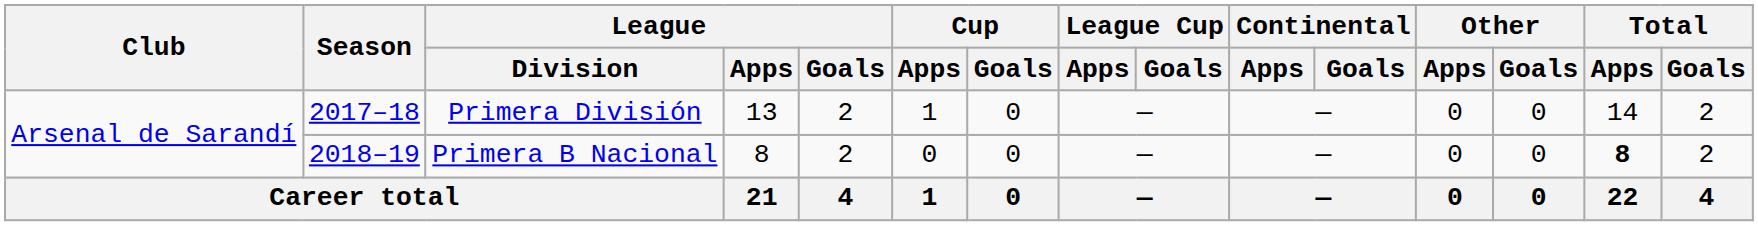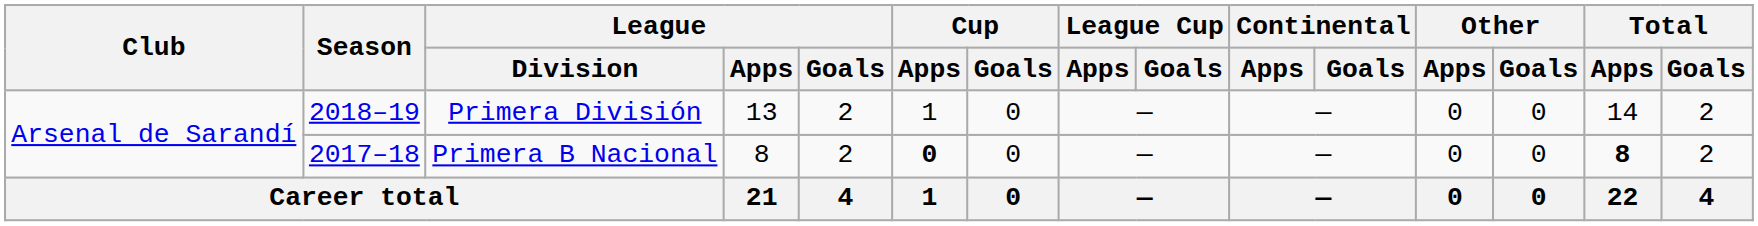(364, 113) 2017–18 -> (364, 113) 2018–19
(364, 156) 2018–19 -> (364, 156) 2017–18
(929, 156) normal -> (929, 156) bold
